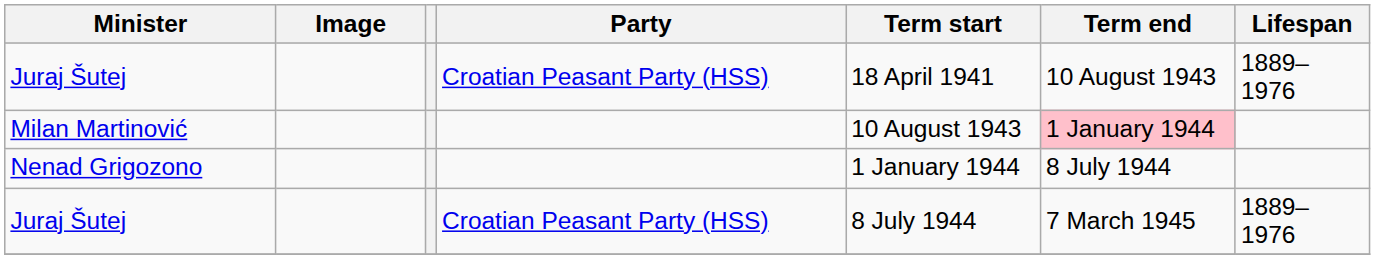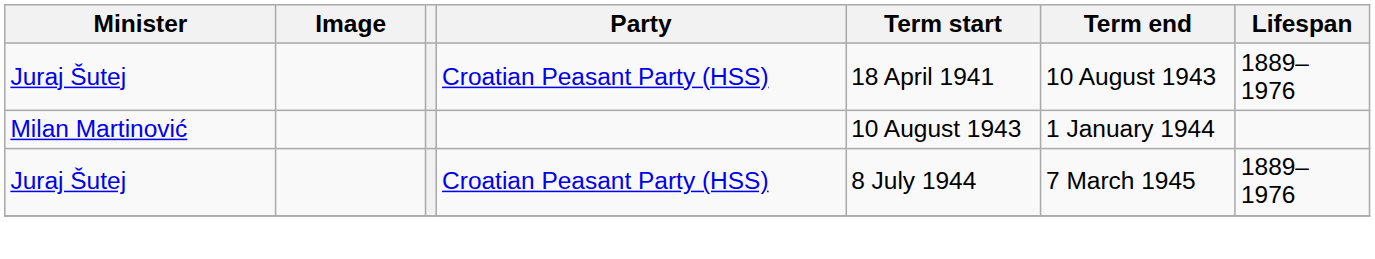(1130, 129) pink background -> (1130, 129) no background
- row: (106, 167)
